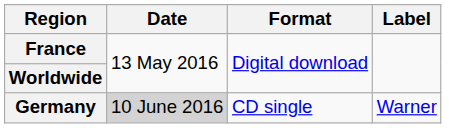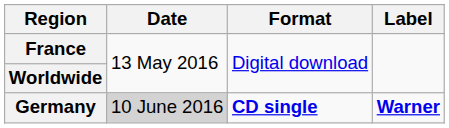(272, 107) normal -> (275, 107) bold
(407, 107) normal -> (408, 107) bold
